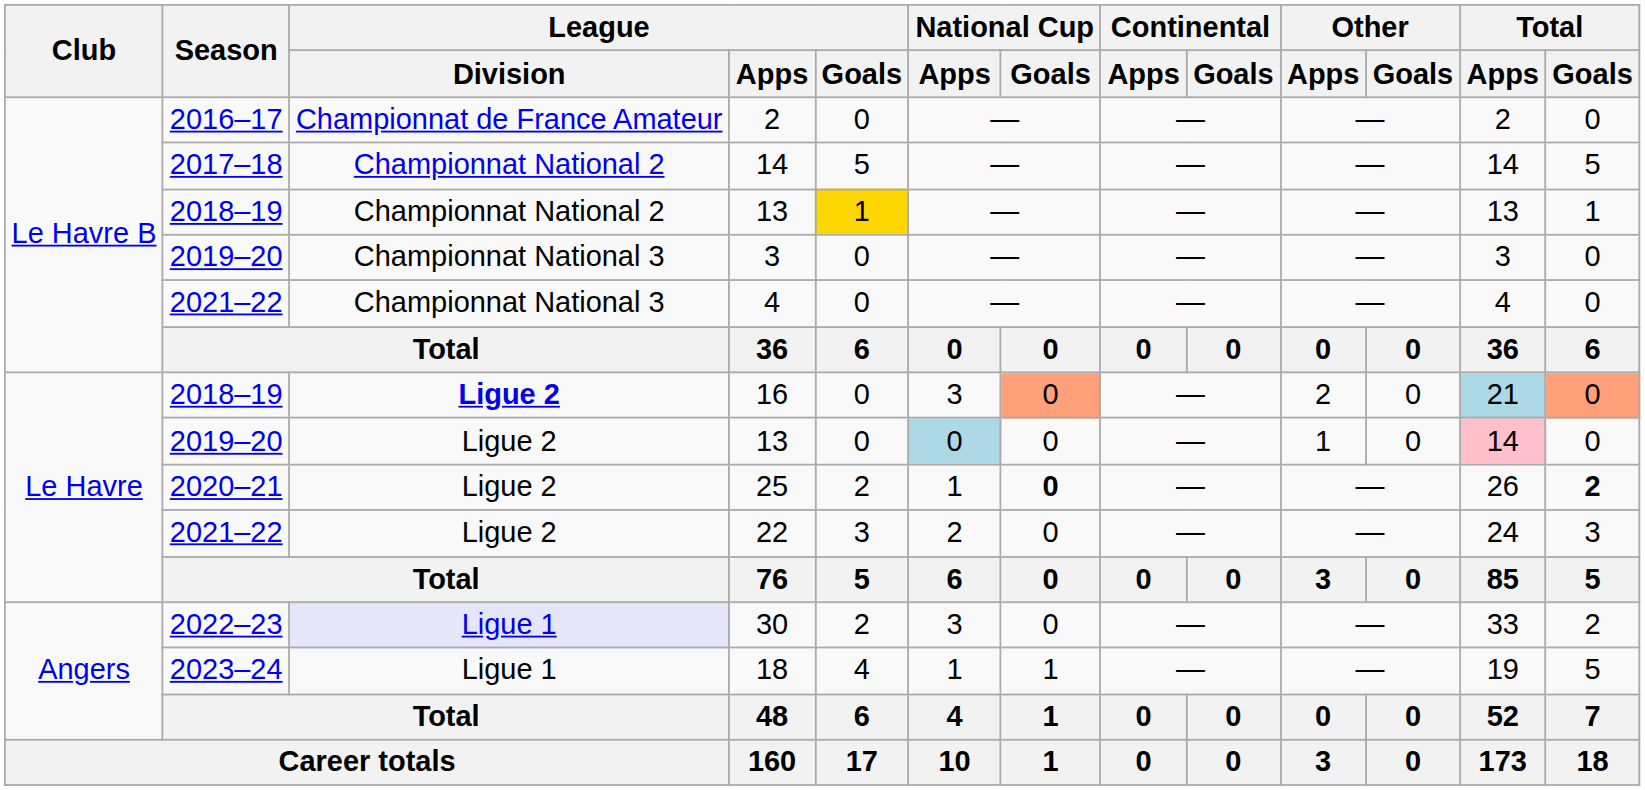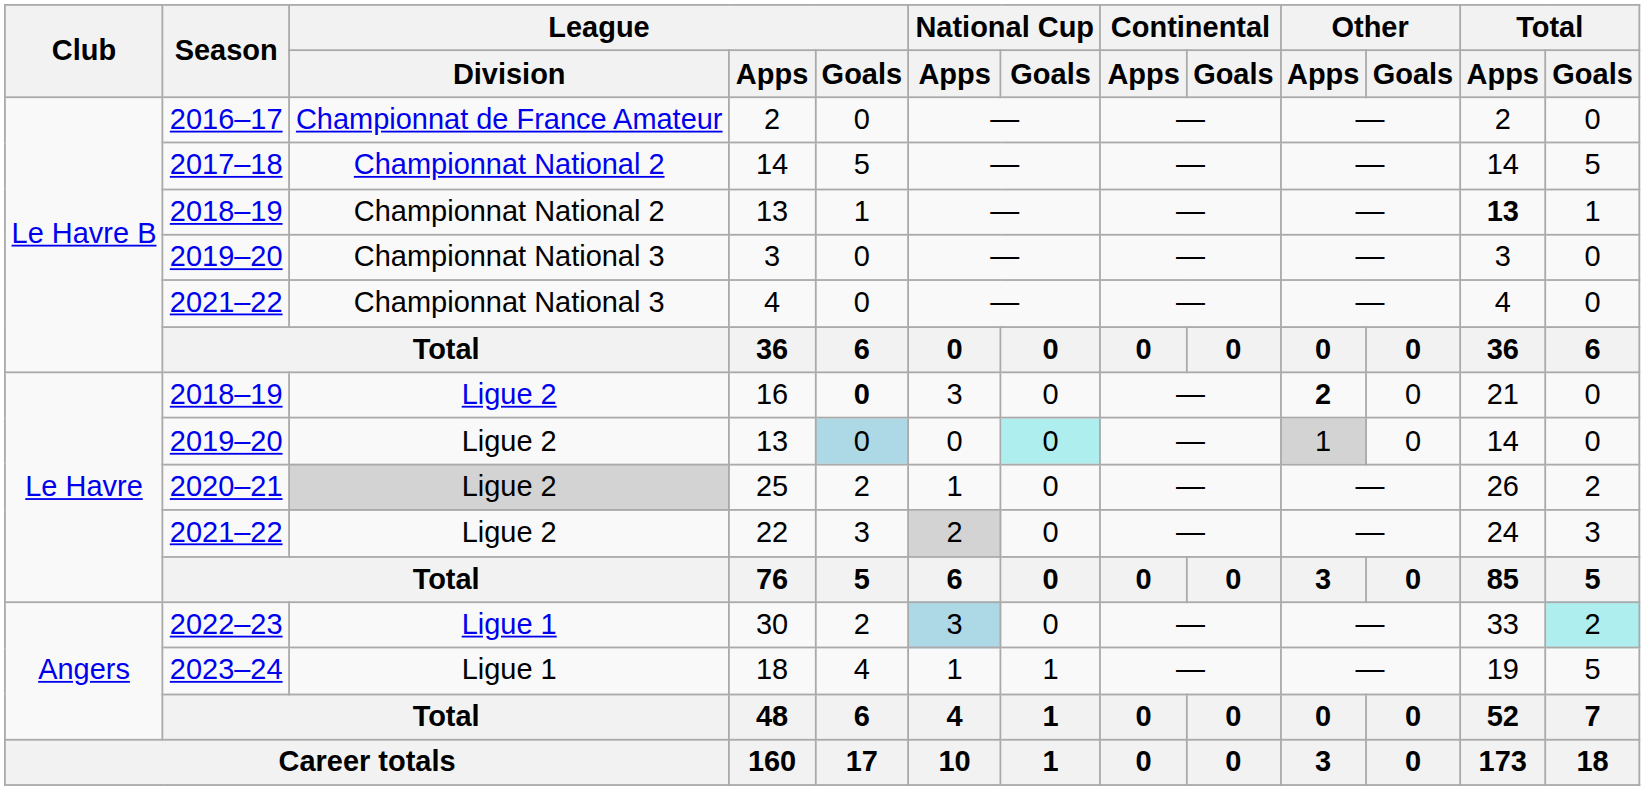(862, 211) gold background -> (862, 211) no background
(1503, 211) normal -> (1503, 211) bold
(509, 394) bold -> (509, 394) normal
(862, 394) normal -> (862, 394) bold
(1051, 394) lightsalmon background -> (1051, 394) no background
(1323, 394) normal -> (1323, 394) bold
(1503, 394) lightblue background -> (1503, 394) no background
(1593, 394) lightsalmon background -> (1593, 394) no background
(862, 440) no background -> (862, 440) lightblue background
(955, 440) lightblue background -> (955, 440) no background
(1051, 440) no background -> (1051, 440) paleturquoise background
(1323, 440) no background -> (1323, 440) lightgrey background
(1503, 440) pink background -> (1503, 440) no background
(509, 486) no background -> (509, 486) lightgrey background
(1051, 486) bold -> (1051, 486) normal
(1593, 486) bold -> (1593, 486) normal
(955, 532) no background -> (955, 532) lightgrey background
(509, 624) lavender background -> (509, 624) no background
(955, 624) no background -> (955, 624) lightblue background
(1593, 624) no background -> (1593, 624) paleturquoise background
